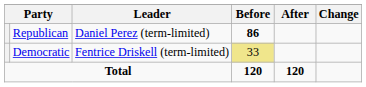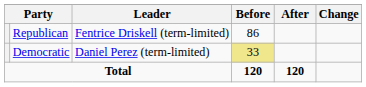(142, 33) Daniel Perez (term-limited) -> (152, 33) Fentrice Driskell (term-limited)
(253, 33) bold -> (253, 33) normal
(152, 52) Fentrice Driskell (term-limited) -> (142, 52) Daniel Perez (term-limited)
